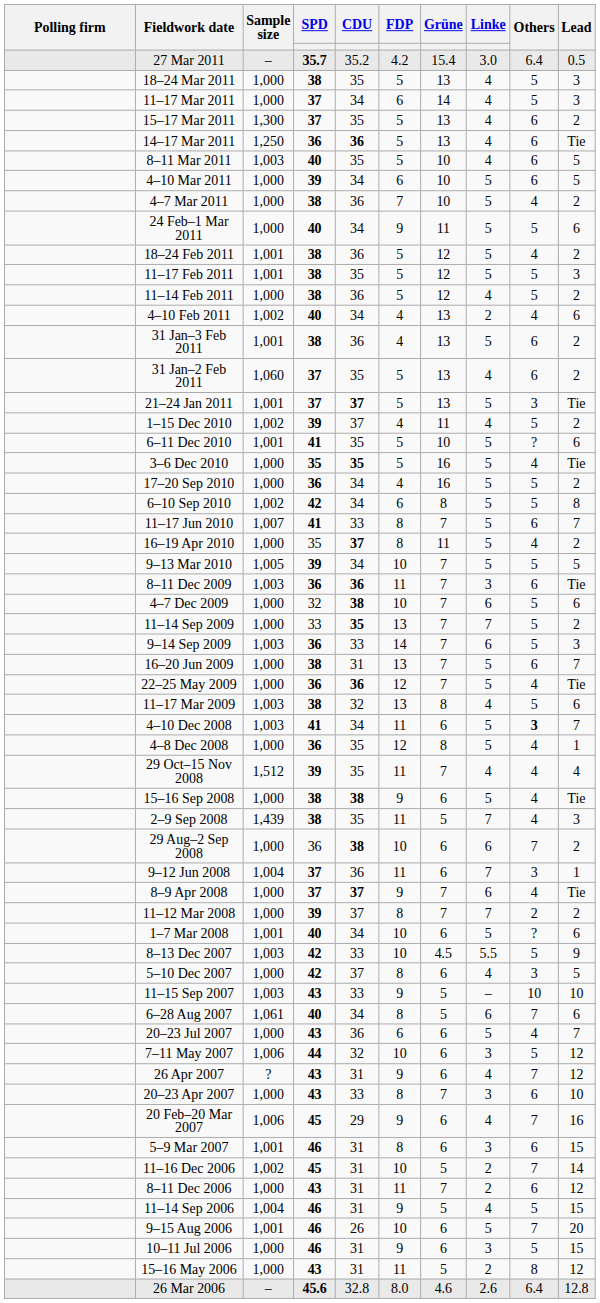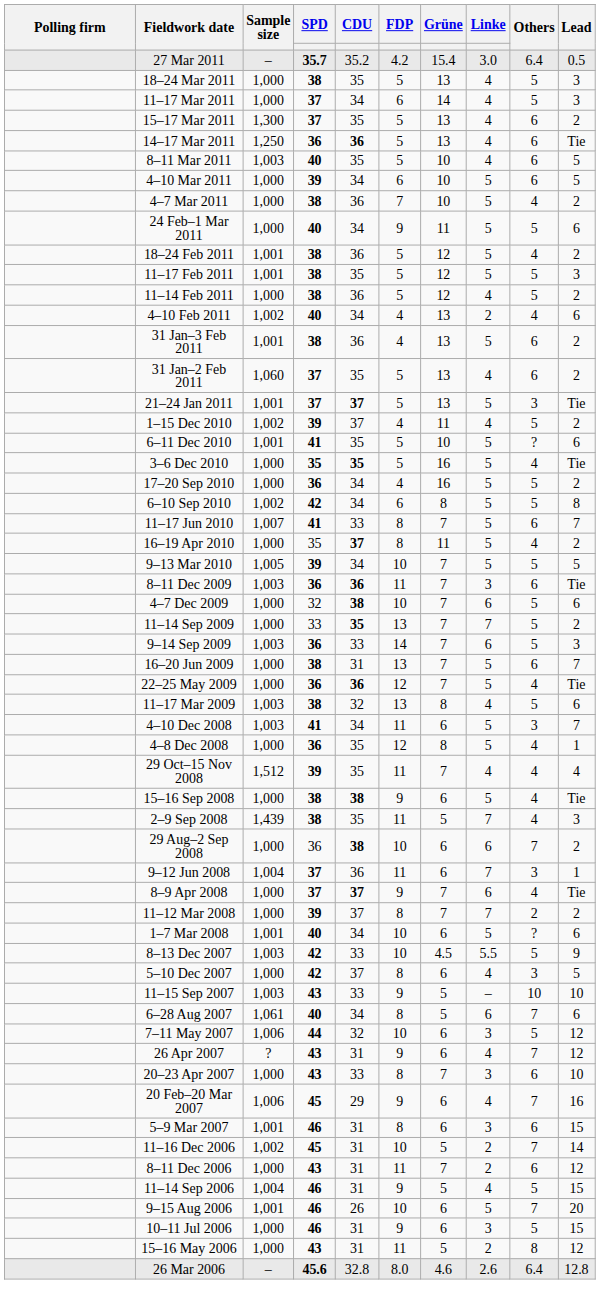(534, 725) bold -> (534, 725) normal
- row: (189, 1034)
